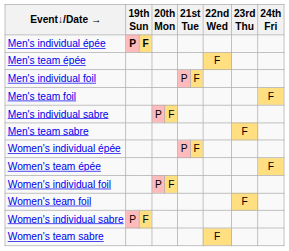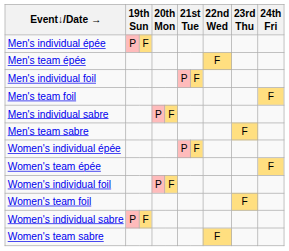(133, 43) bold -> (133, 43) normal
(146, 43) bold -> (146, 43) normal
